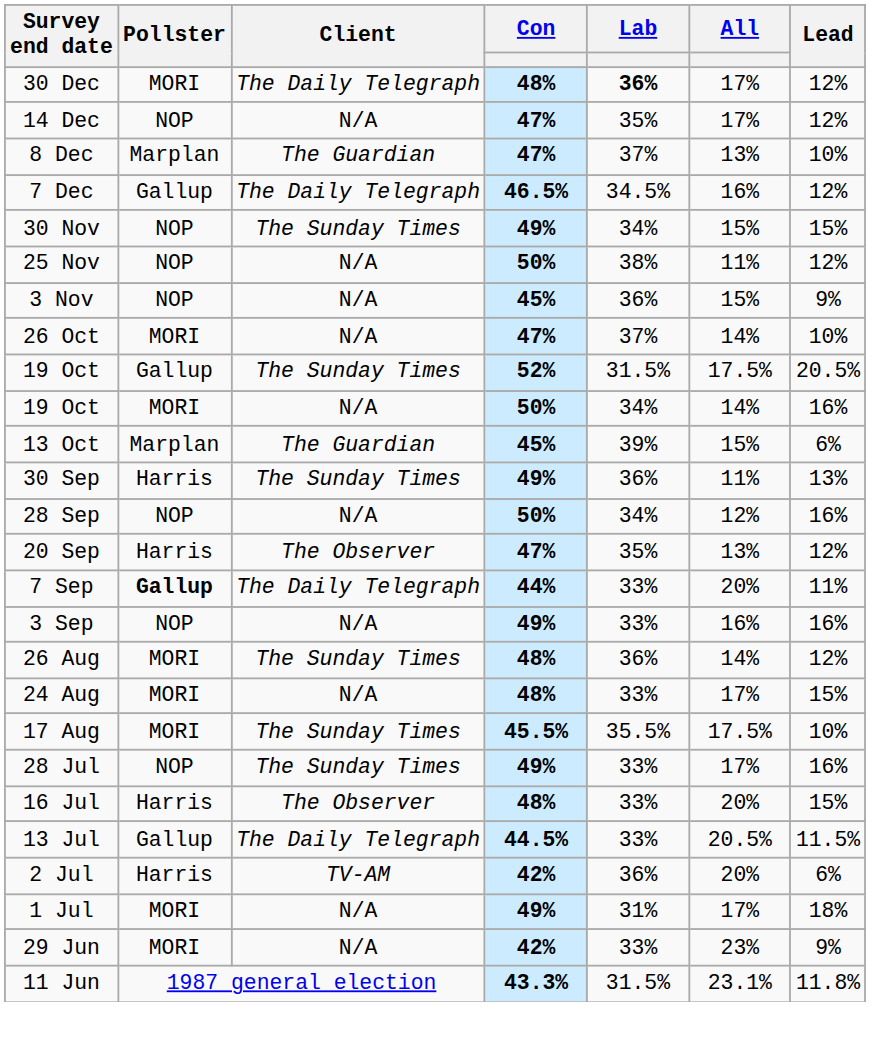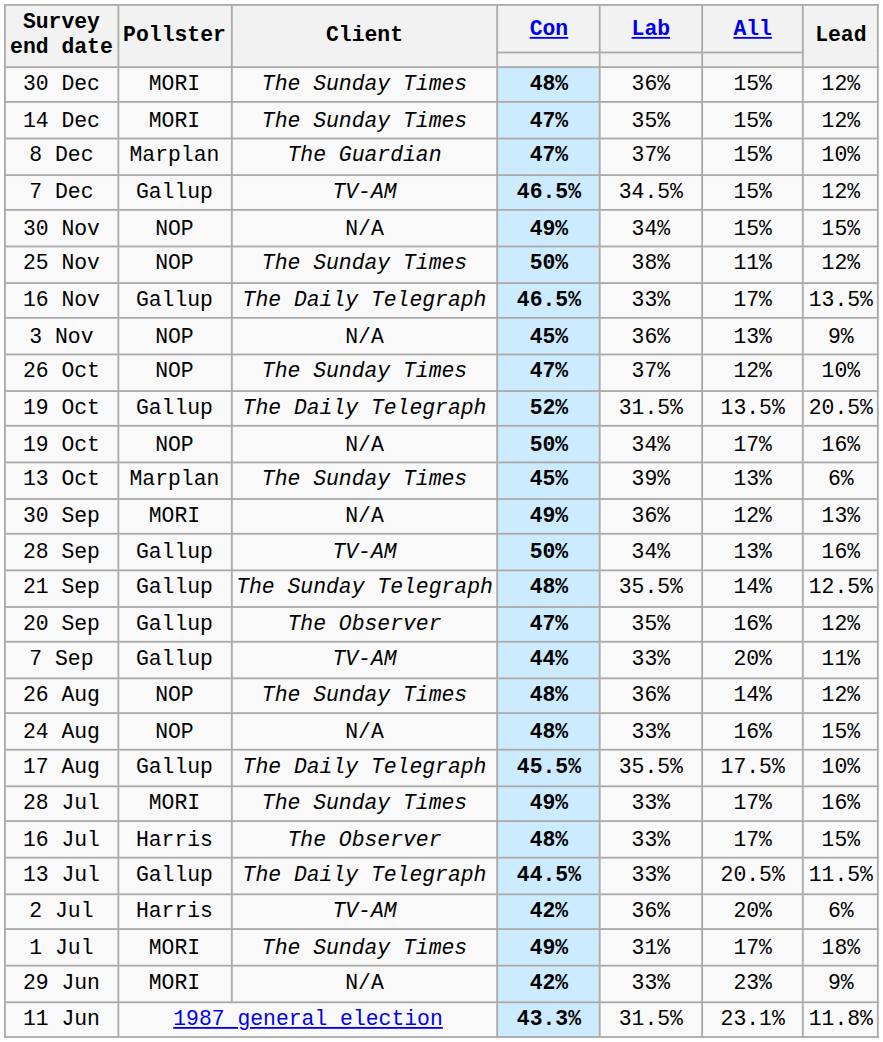(358, 84) The Daily Telegraph -> (365, 84) The Sunday Times
(638, 84) bold -> (651, 84) normal
(740, 84) 17% -> (753, 84) 15%
(174, 120) NOP -> (174, 120) MORI
(358, 120) N/A -> (365, 120) The Sunday Times
(740, 120) 17% -> (753, 120) 15%
(740, 156) 13% -> (753, 156) 15%
(358, 192) The Daily Telegraph -> (364, 192) TV-AM
(740, 192) 16% -> (753, 192) 15%
(358, 228) The Sunday Times -> (364, 228) N/A
(358, 264) N/A -> (365, 264) The Sunday Times
+ row: (61, 300)
(740, 300) 15% -> (753, 336) 13%
(174, 336) MORI -> (174, 372) NOP
(358, 336) N/A -> (365, 372) The Sunday Times
(740, 336) 14% -> (753, 372) 12%
(358, 372) The Sunday Times -> (364, 408) The Daily Telegraph
(740, 372) 17.5% -> (753, 408) 13.5%
(174, 408) MORI -> (174, 444) NOP
(740, 408) 14% -> (753, 444) 17%
(358, 444) The Guardian -> (365, 480) The Sunday Times
(740, 444) 15% -> (753, 480) 13%
(174, 480) Harris -> (174, 516) MORI
(358, 480) The Sunday Times -> (364, 516) N/A
(740, 480) 11% -> (753, 516) 12%
(174, 516) NOP -> (174, 552) Gallup
(358, 516) N/A -> (364, 552) TV-AM
(740, 516) 12% -> (753, 552) 13%
+ row: (61, 588)
(174, 552) Harris -> (174, 624) Gallup
(740, 552) 13% -> (753, 624) 16%
(174, 588) bold -> (174, 660) normal
(358, 588) The Daily Telegraph -> (364, 660) TV-AM
- row: (61, 624)
(174, 660) MORI -> (174, 696) NOP
(174, 696) MORI -> (174, 732) NOP
(740, 696) 17% -> (753, 732) 16%
(174, 732) MORI -> (174, 768) Gallup
(358, 732) The Sunday Times -> (364, 768) The Daily Telegraph
(174, 768) NOP -> (174, 804) MORI
(740, 804) 20% -> (753, 840) 17%
(358, 912) N/A -> (365, 947) The Sunday Times
